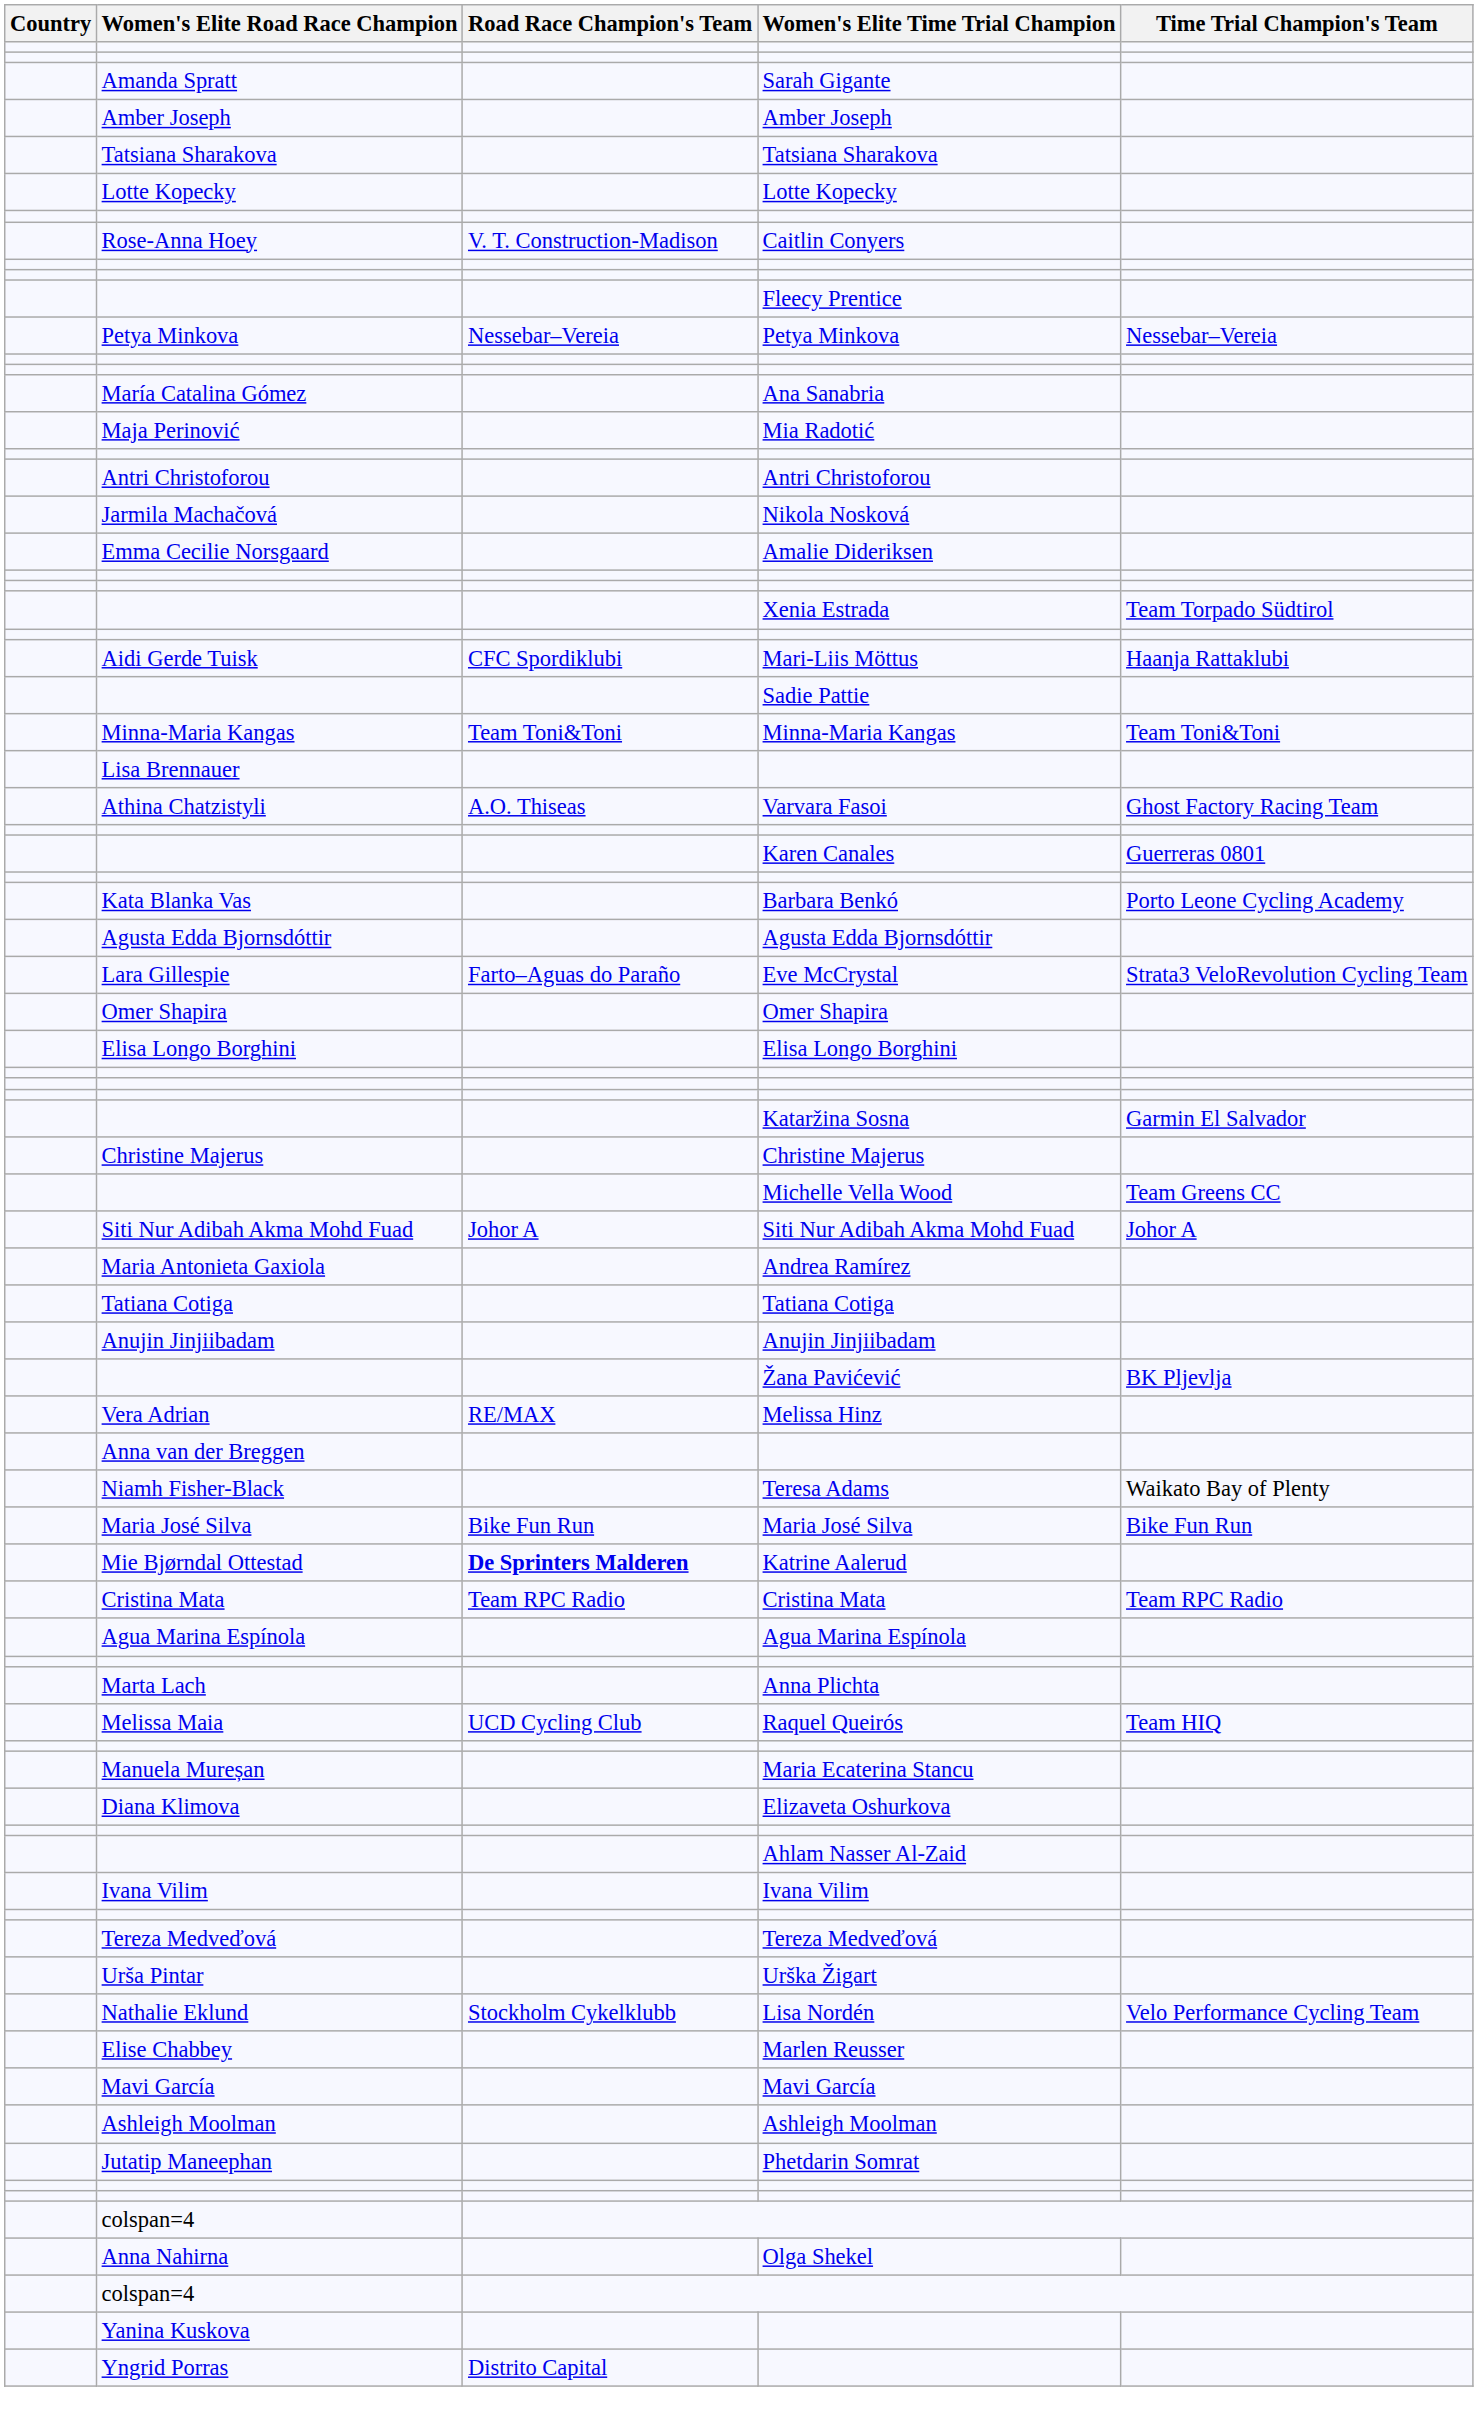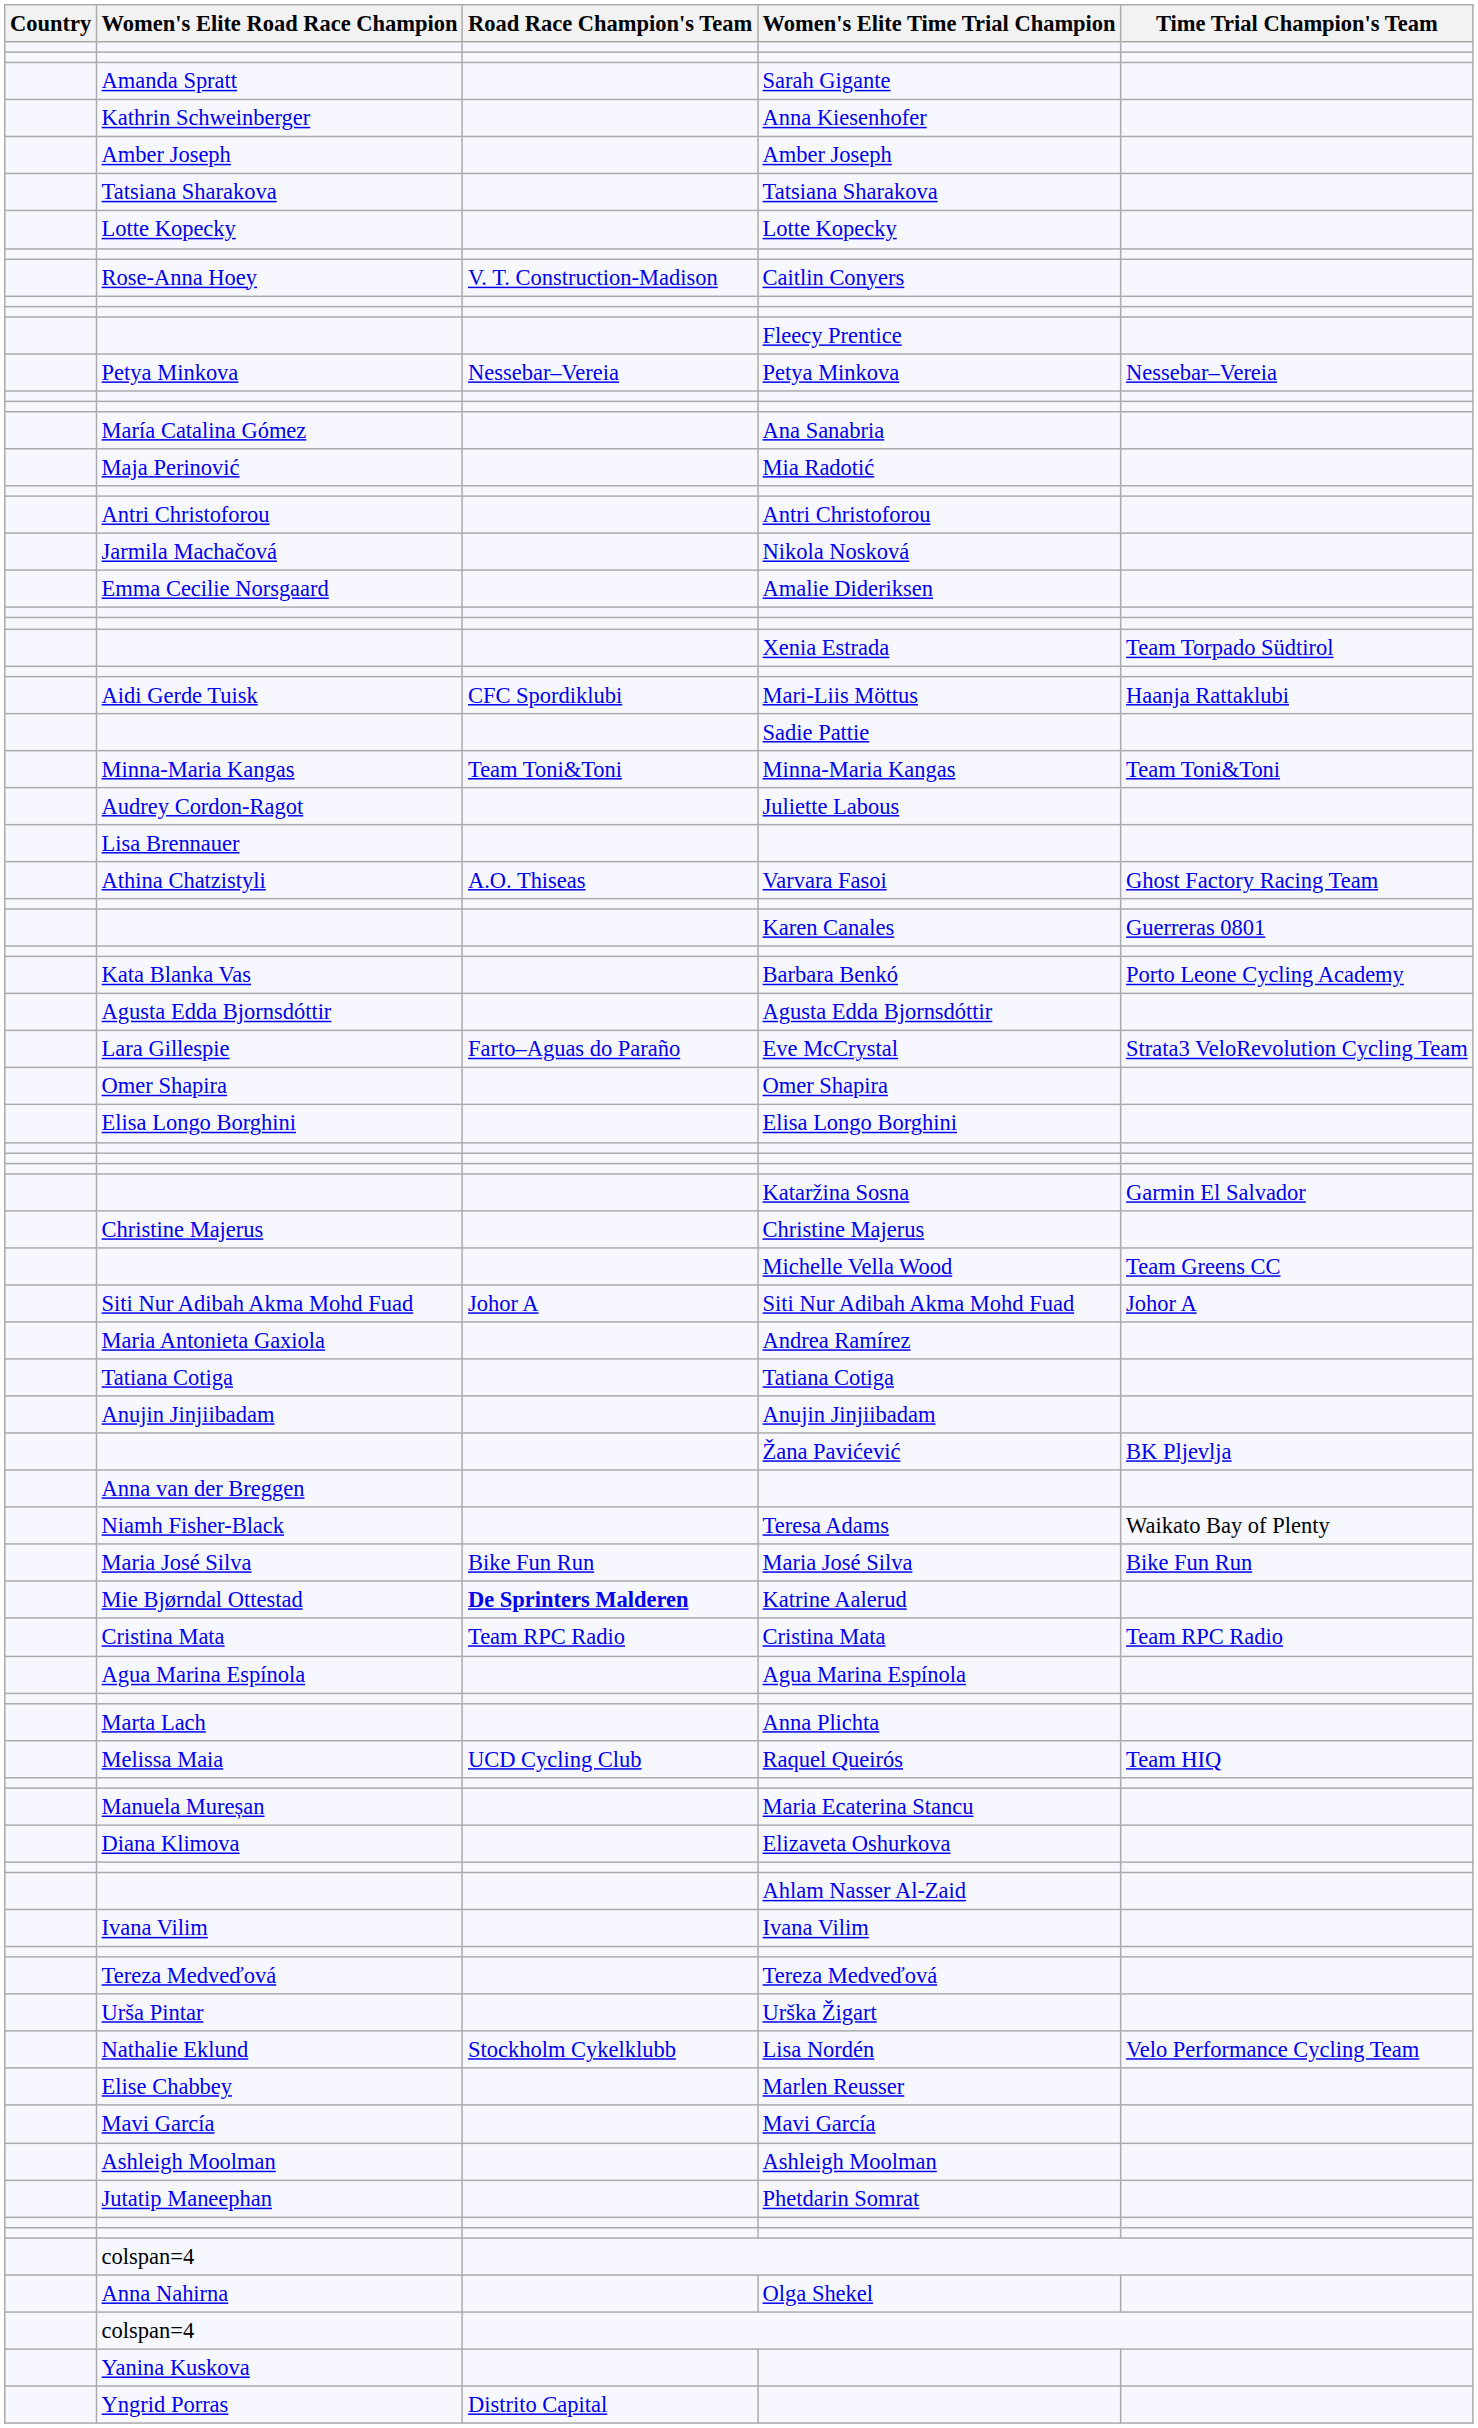+ row: (206, 118)
+ row: (202, 805)
- row: (156, 1414)
